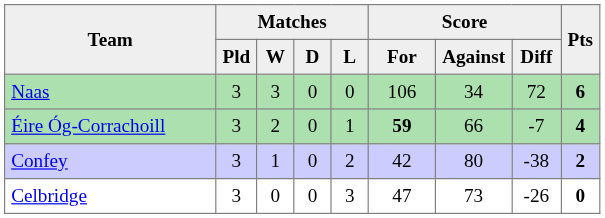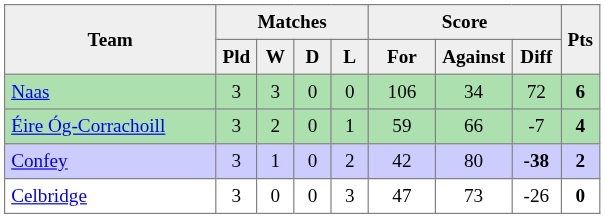(402, 126) bold -> (402, 126) normal
(536, 161) normal -> (536, 161) bold
